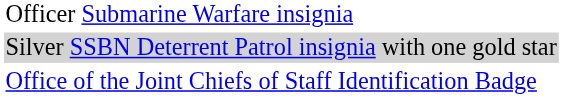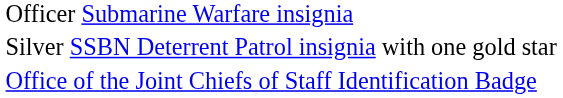(281, 47) lightgrey background -> (281, 47) no background
